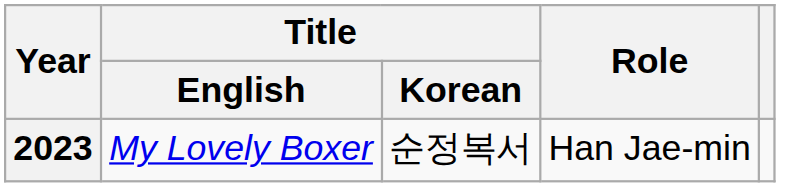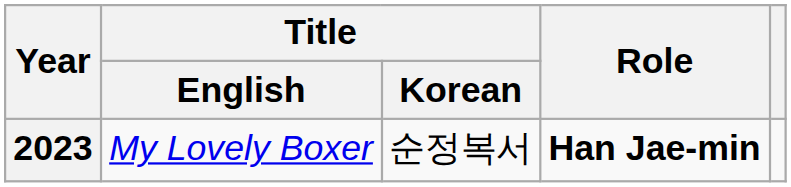(650, 149) normal -> (655, 149) bold
